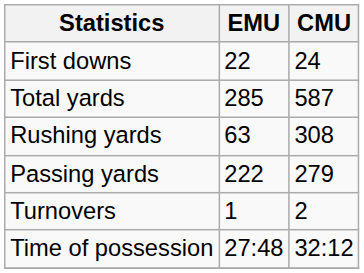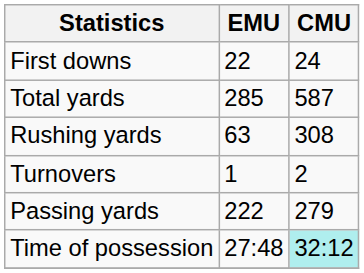rows swapped: (85, 173) <-> (63, 211)
(324, 248) no background -> (324, 248) paleturquoise background
